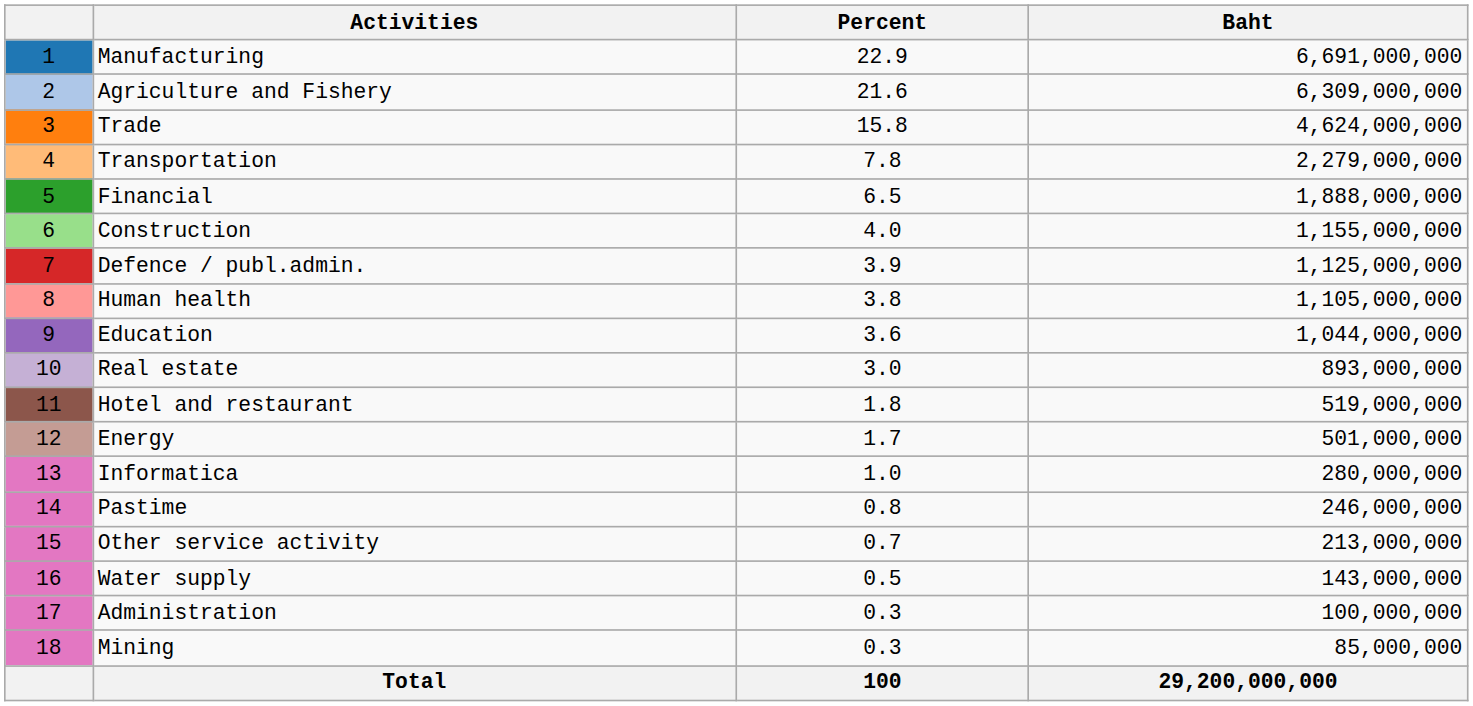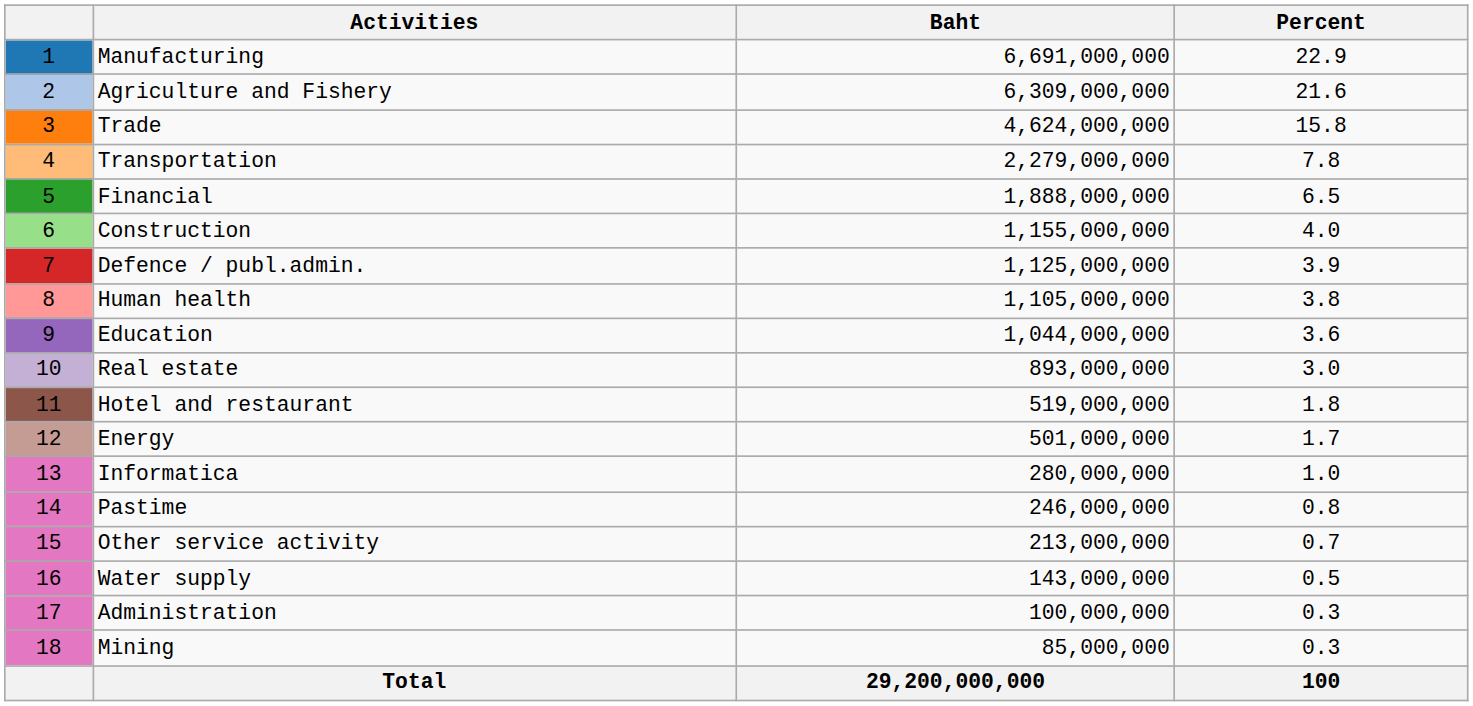columns swapped: (1248, 23) <-> (882, 23)
